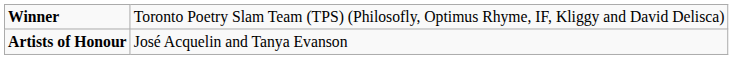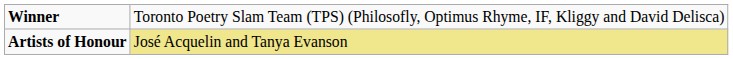(241, 41) no background -> (241, 41) khaki background
